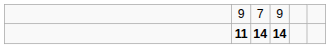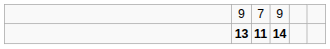(241, 33) 11 -> (242, 33) 13
(260, 33) 14 -> (261, 33) 11
